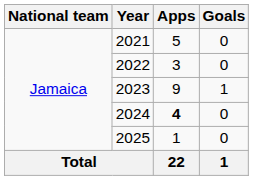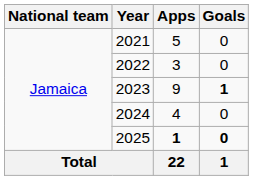(224, 89) normal -> (224, 89) bold
(176, 114) bold -> (176, 114) normal
(176, 138) normal -> (176, 138) bold
(224, 138) normal -> (224, 138) bold
